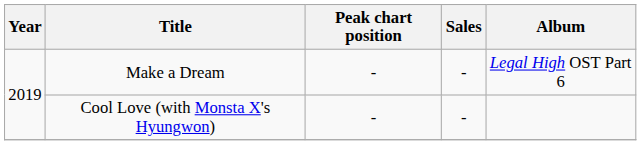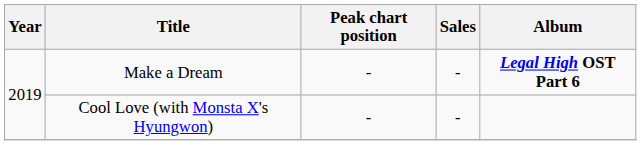(561, 72) normal -> (558, 72) bold
